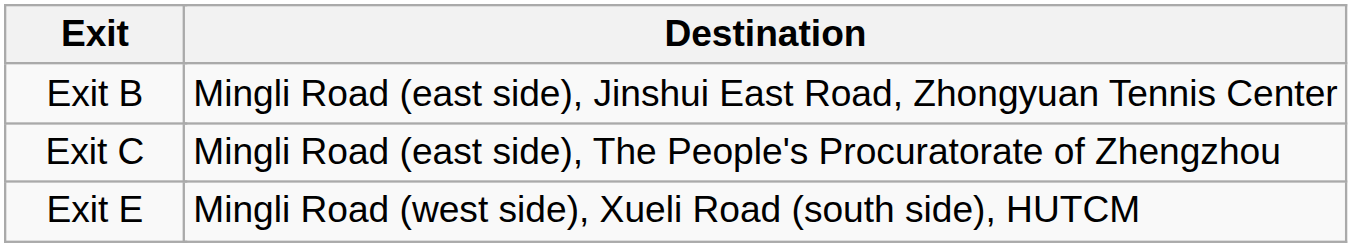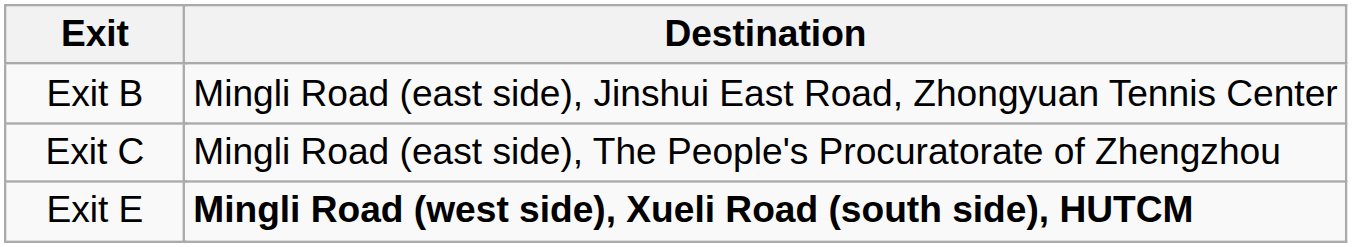(667, 210) normal -> (693, 210) bold
